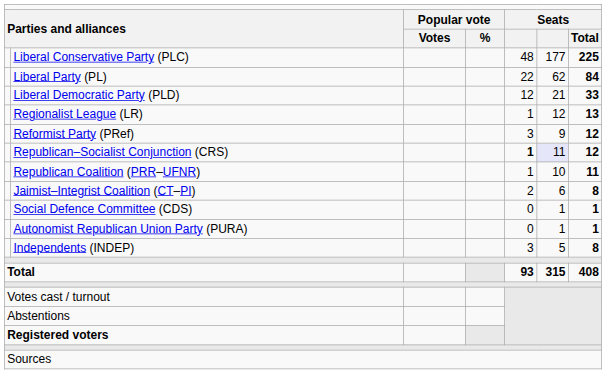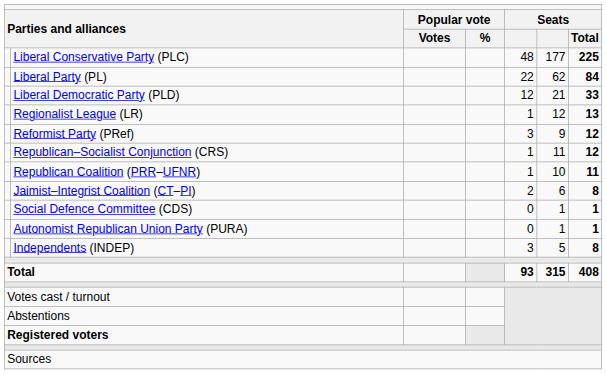(530, 152) bold -> (530, 152) normal
(559, 152) lavender background -> (559, 152) no background
